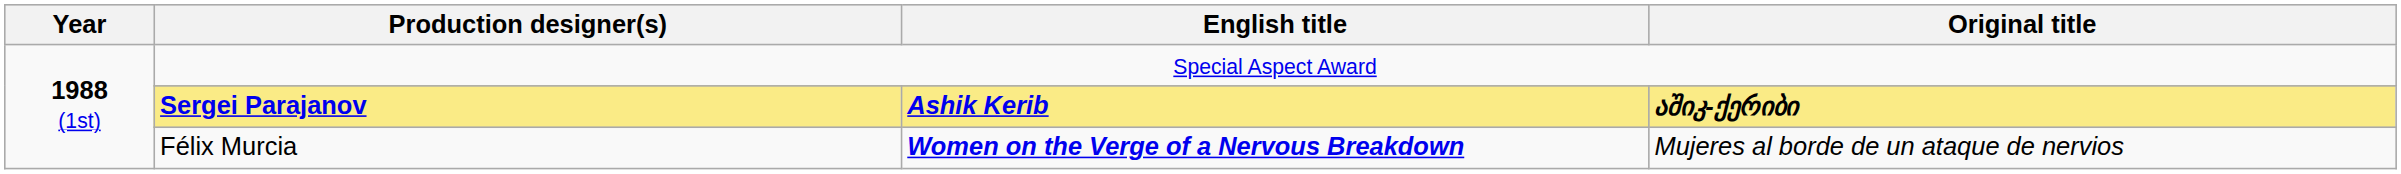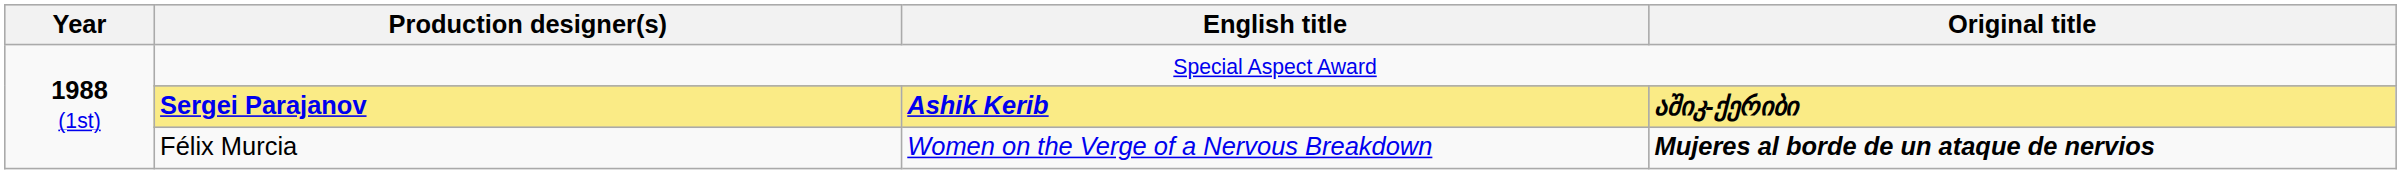(1186, 147) bold -> (1170, 147) normal
(1889, 147) normal -> (1905, 147) bold
